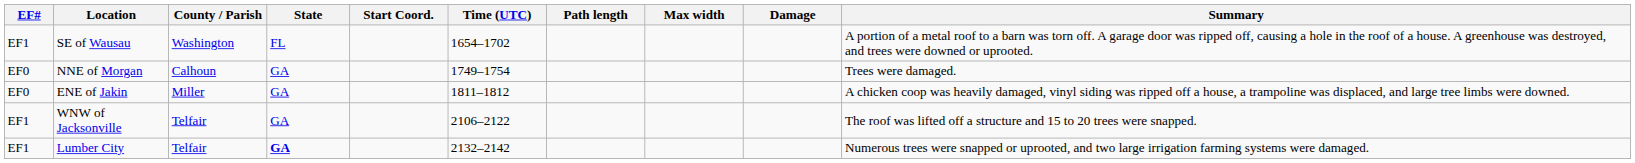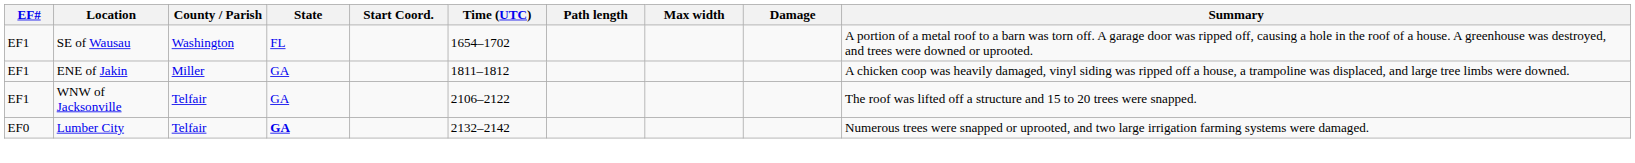- row: (100, 71)
(18, 92) EF0 -> (18, 71) EF1
(18, 148) EF1 -> (18, 127) EF0
